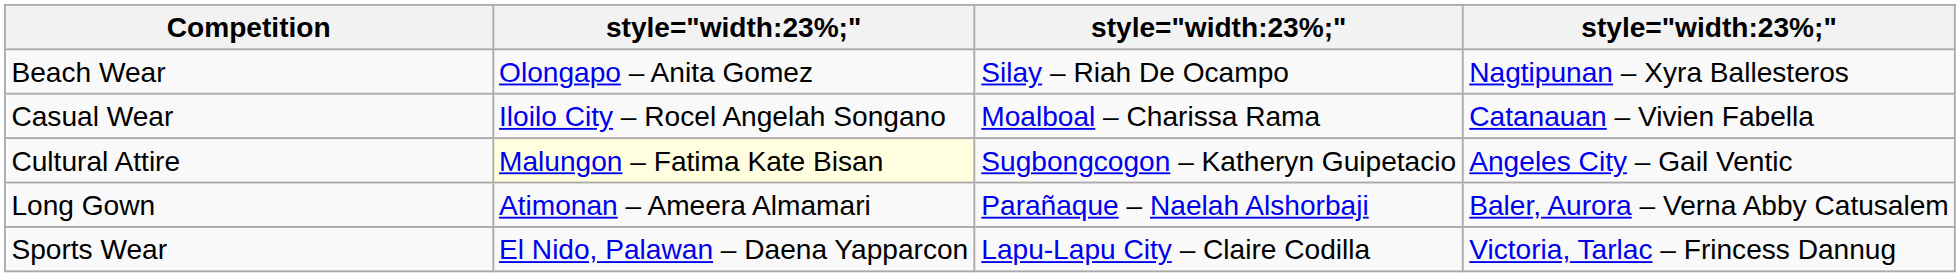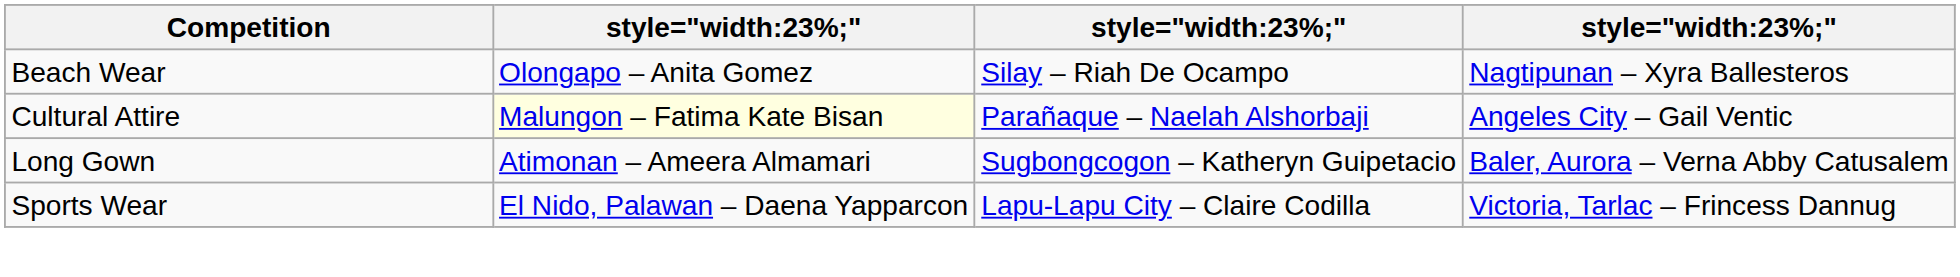- row: (92, 116)
(1219, 161) Sugbongcogon – Katheryn Guipetacio -> (1175, 116) Parañaque – Naelah Alshorbaji
(1175, 205) Parañaque – Naelah Alshorbaji -> (1219, 161) Sugbongcogon – Katheryn Guipetacio
